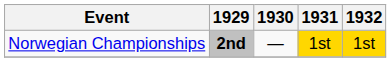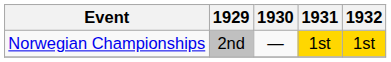(231, 43) bold -> (231, 43) normal
